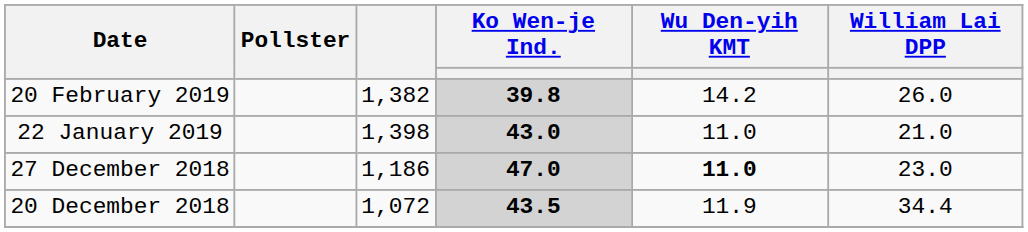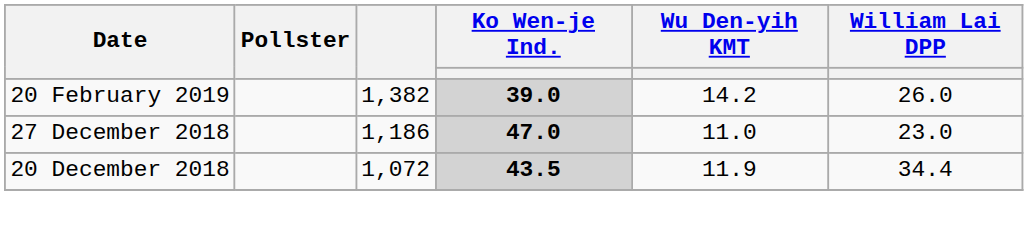(533, 97) 39.8 -> (533, 97) 39.0
- row: (120, 134)
(729, 171) bold -> (729, 134) normal
